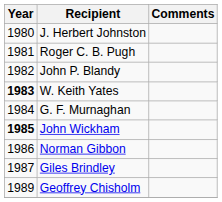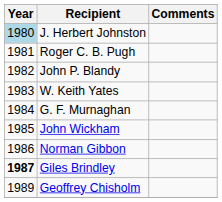(21, 33) no background -> (21, 33) lightblue background
(21, 91) bold -> (21, 91) normal
(21, 129) bold -> (21, 129) normal
(21, 168) normal -> (21, 168) bold
